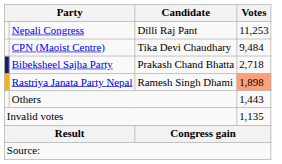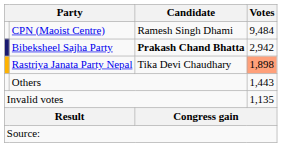- row: (48, 30)
(184, 47) Tika Devi Chaudhary -> (185, 30) Ramesh Singh Dhami
(186, 64) normal -> (191, 47) bold
(251, 64) 2,718 -> (262, 47) 2,942
(185, 82) Ramesh Singh Dhami -> (184, 64) Tika Devi Chaudhary
